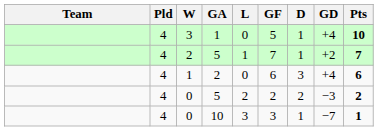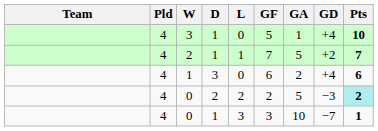columns swapped: (301, 14) <-> (217, 14)
(359, 95) no background -> (359, 95) paleturquoise background
